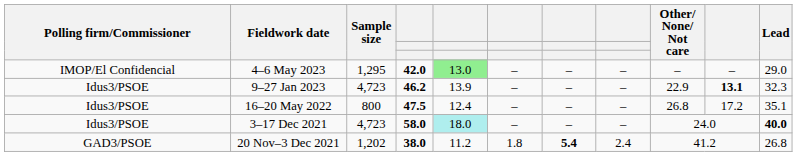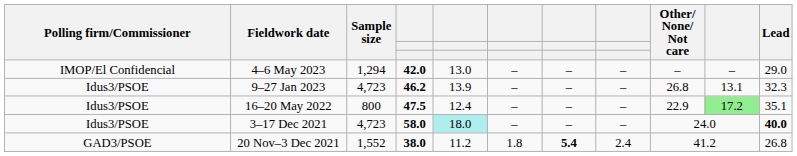(371, 69) 1,295 -> (371, 69) 1,294
(460, 69) lightgreen background -> (460, 69) no background
(678, 87) 22.9 -> (678, 87) 26.8
(732, 87) bold -> (732, 87) normal
(678, 106) 26.8 -> (678, 106) 22.9
(732, 106) no background -> (732, 106) lightgreen background
(371, 142) 1,202 -> (371, 142) 1,552
